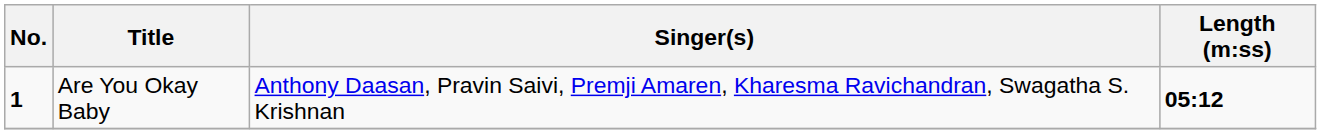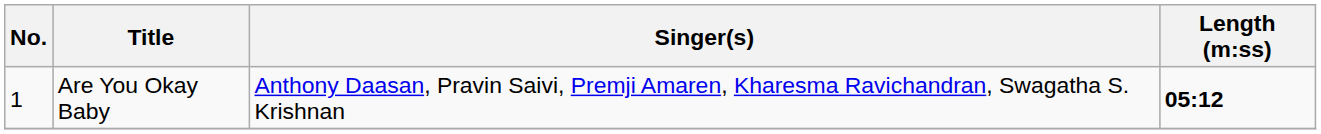(16, 98) bold -> (16, 98) normal
